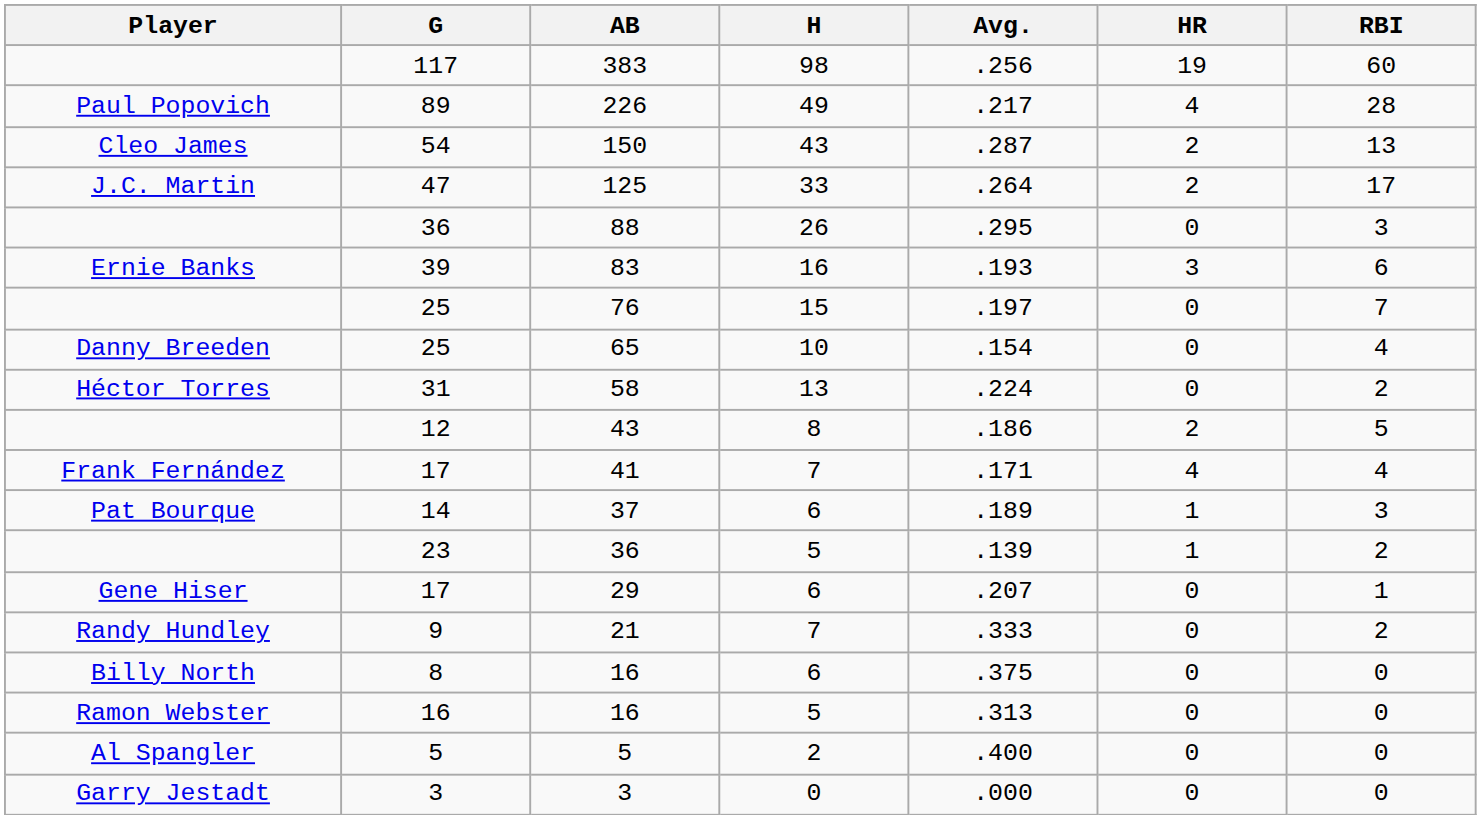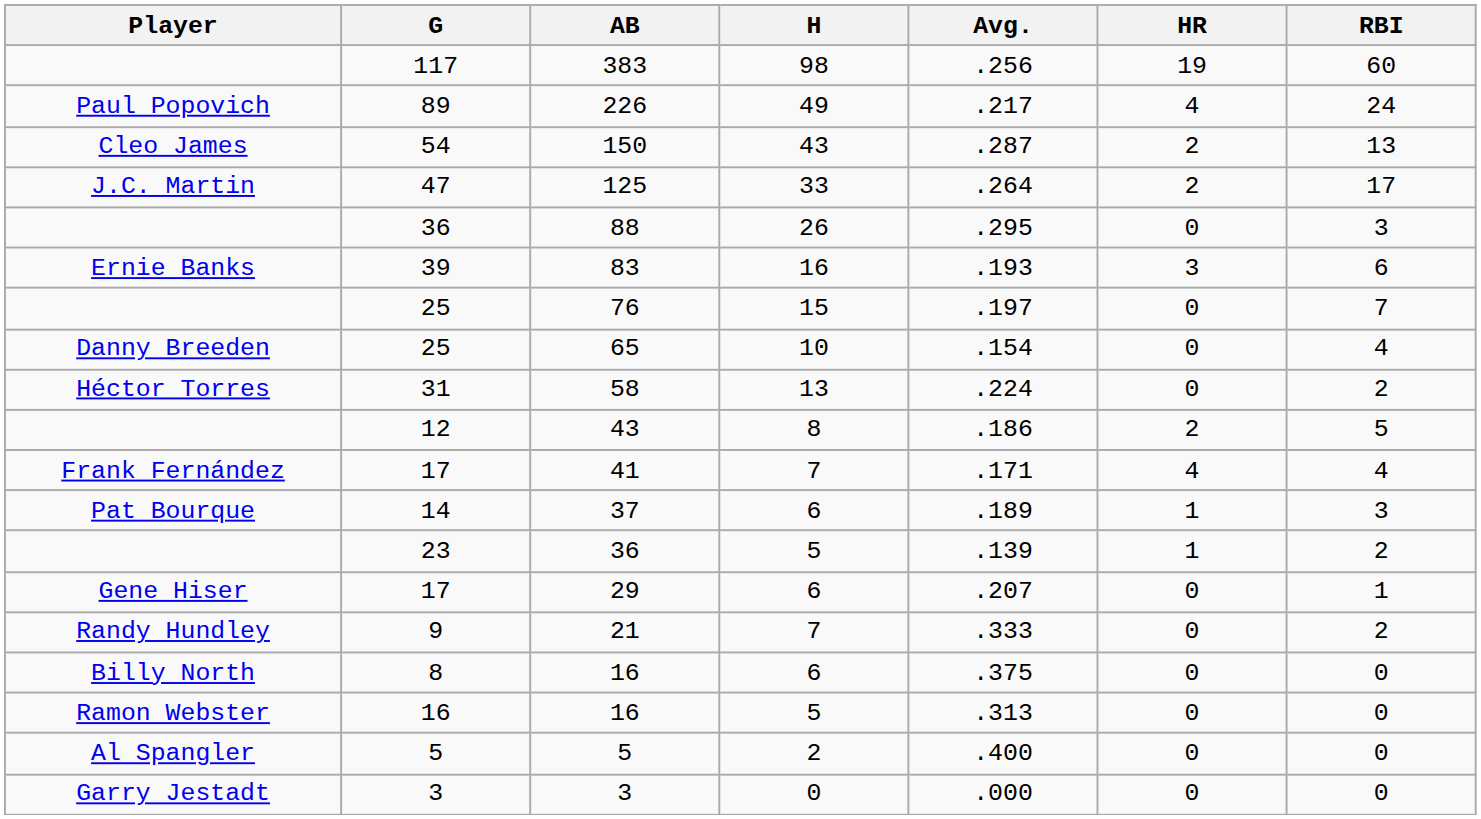(1381, 106) 28 -> (1381, 106) 24
